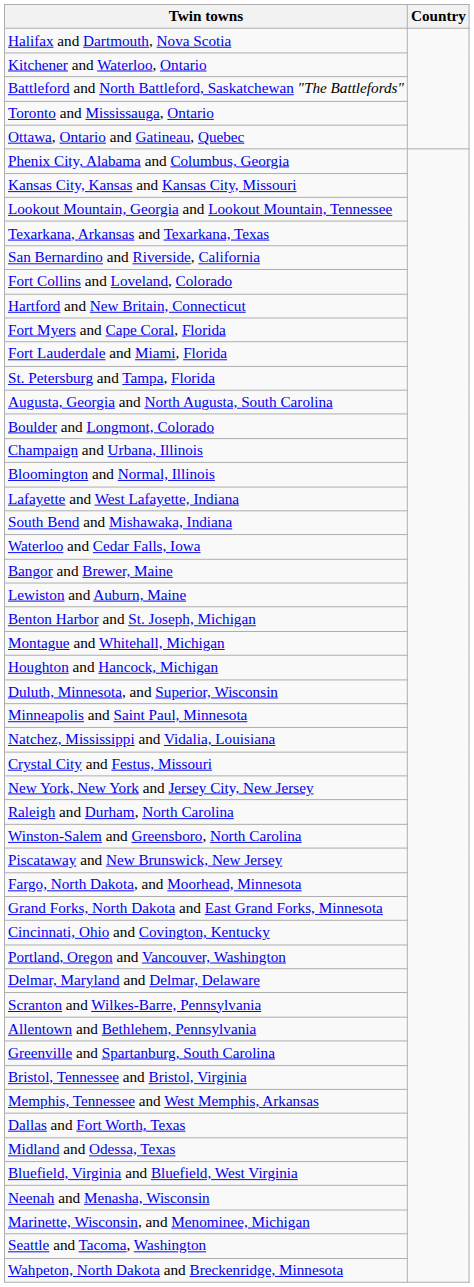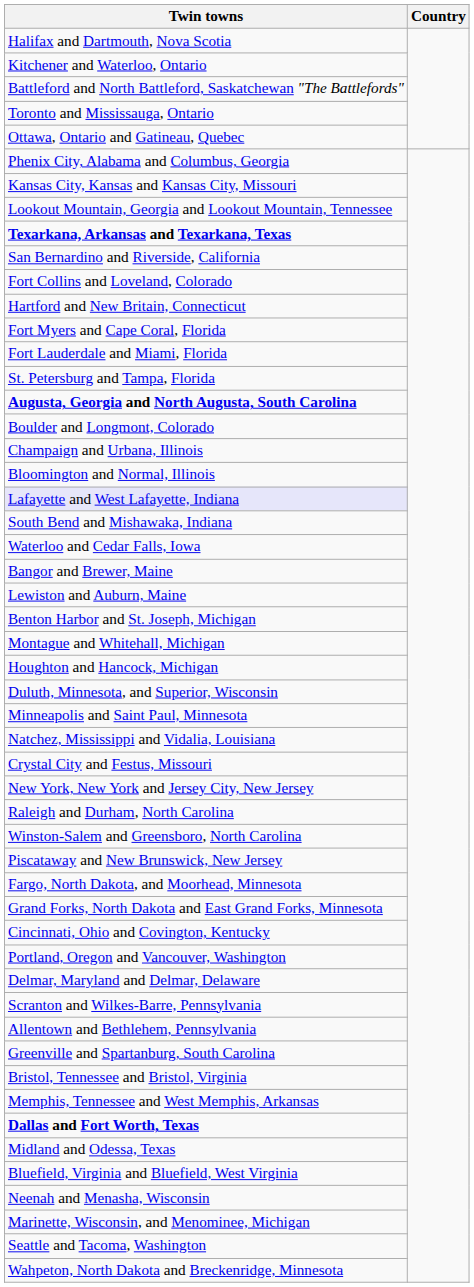(139, 233) normal -> (150, 233) bold
(170, 402) normal -> (182, 402) bold
(123, 498) no background -> (123, 498) lavender background
(97, 1125) normal -> (103, 1125) bold
